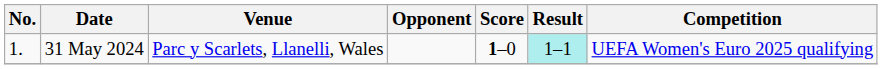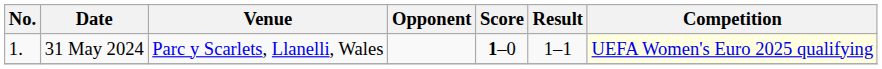(558, 48) paleturquoise background -> (558, 48) no background
(732, 48) no background -> (732, 48) lightyellow background
